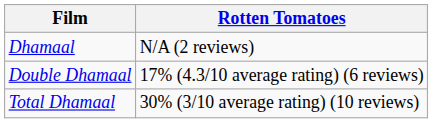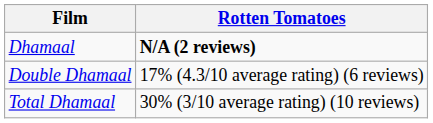(197, 46) normal -> (198, 46) bold
